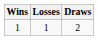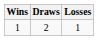columns swapped: (46, 12) <-> (78, 12)
